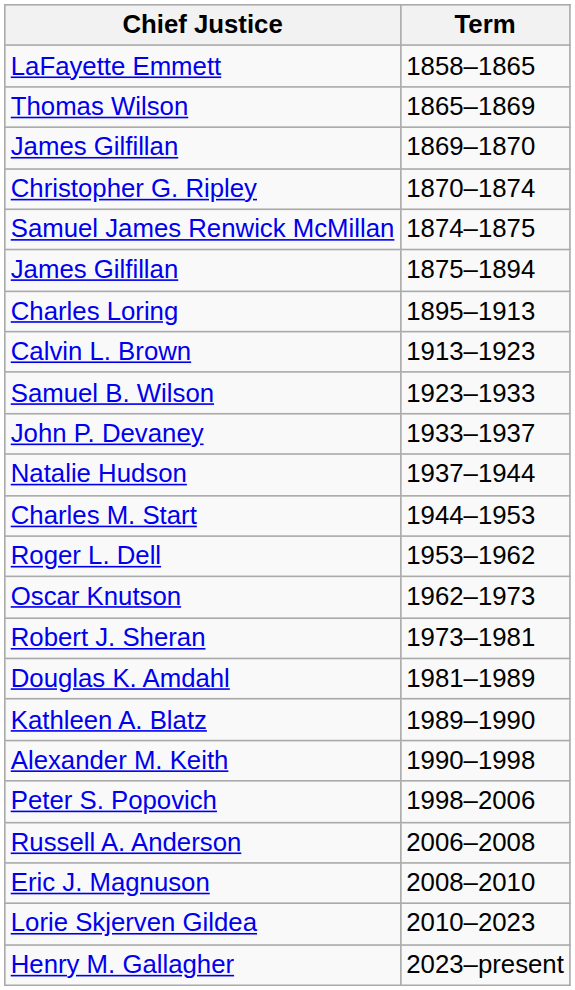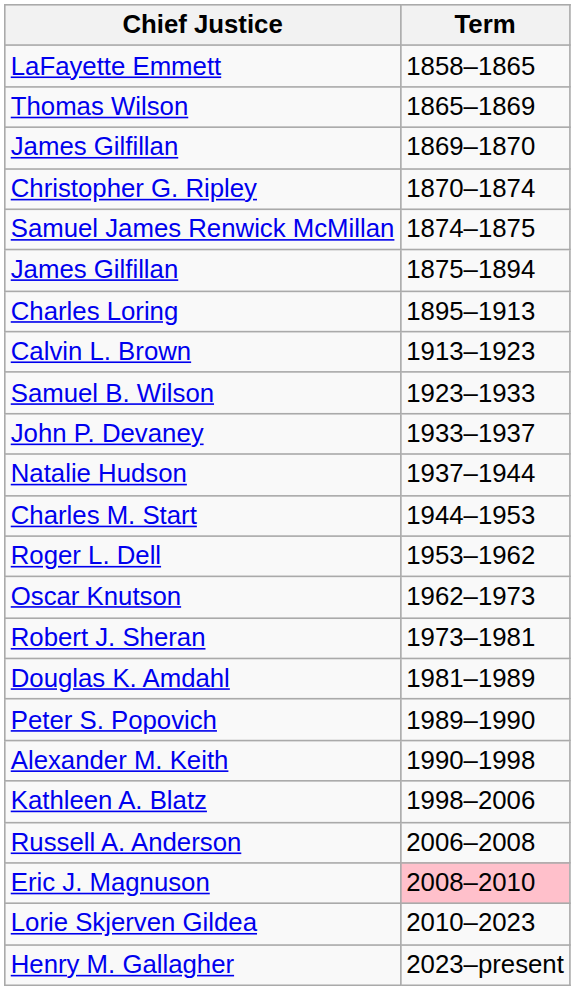(109, 719) Kathleen A. Blatz -> (114, 719) Peter S. Popovich
(114, 801) Peter S. Popovich -> (109, 801) Kathleen A. Blatz
(471, 882) no background -> (471, 882) pink background
